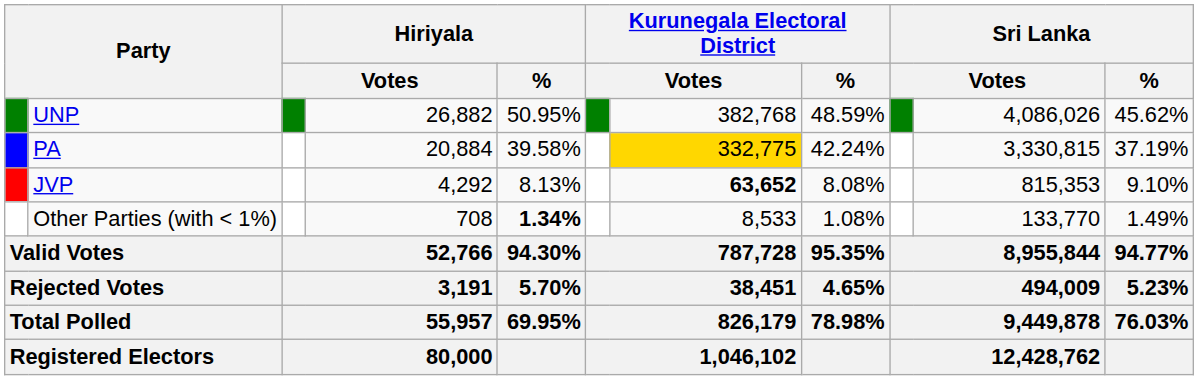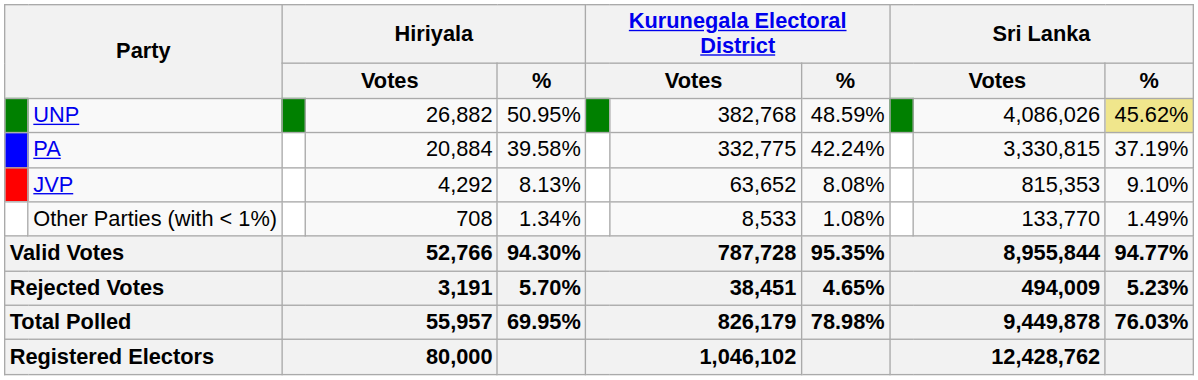(1151, 115) no background -> (1151, 115) khaki background
(757, 149) gold background -> (757, 149) no background
(763, 184) bold -> (763, 184) normal
(550, 218) bold -> (550, 218) normal
